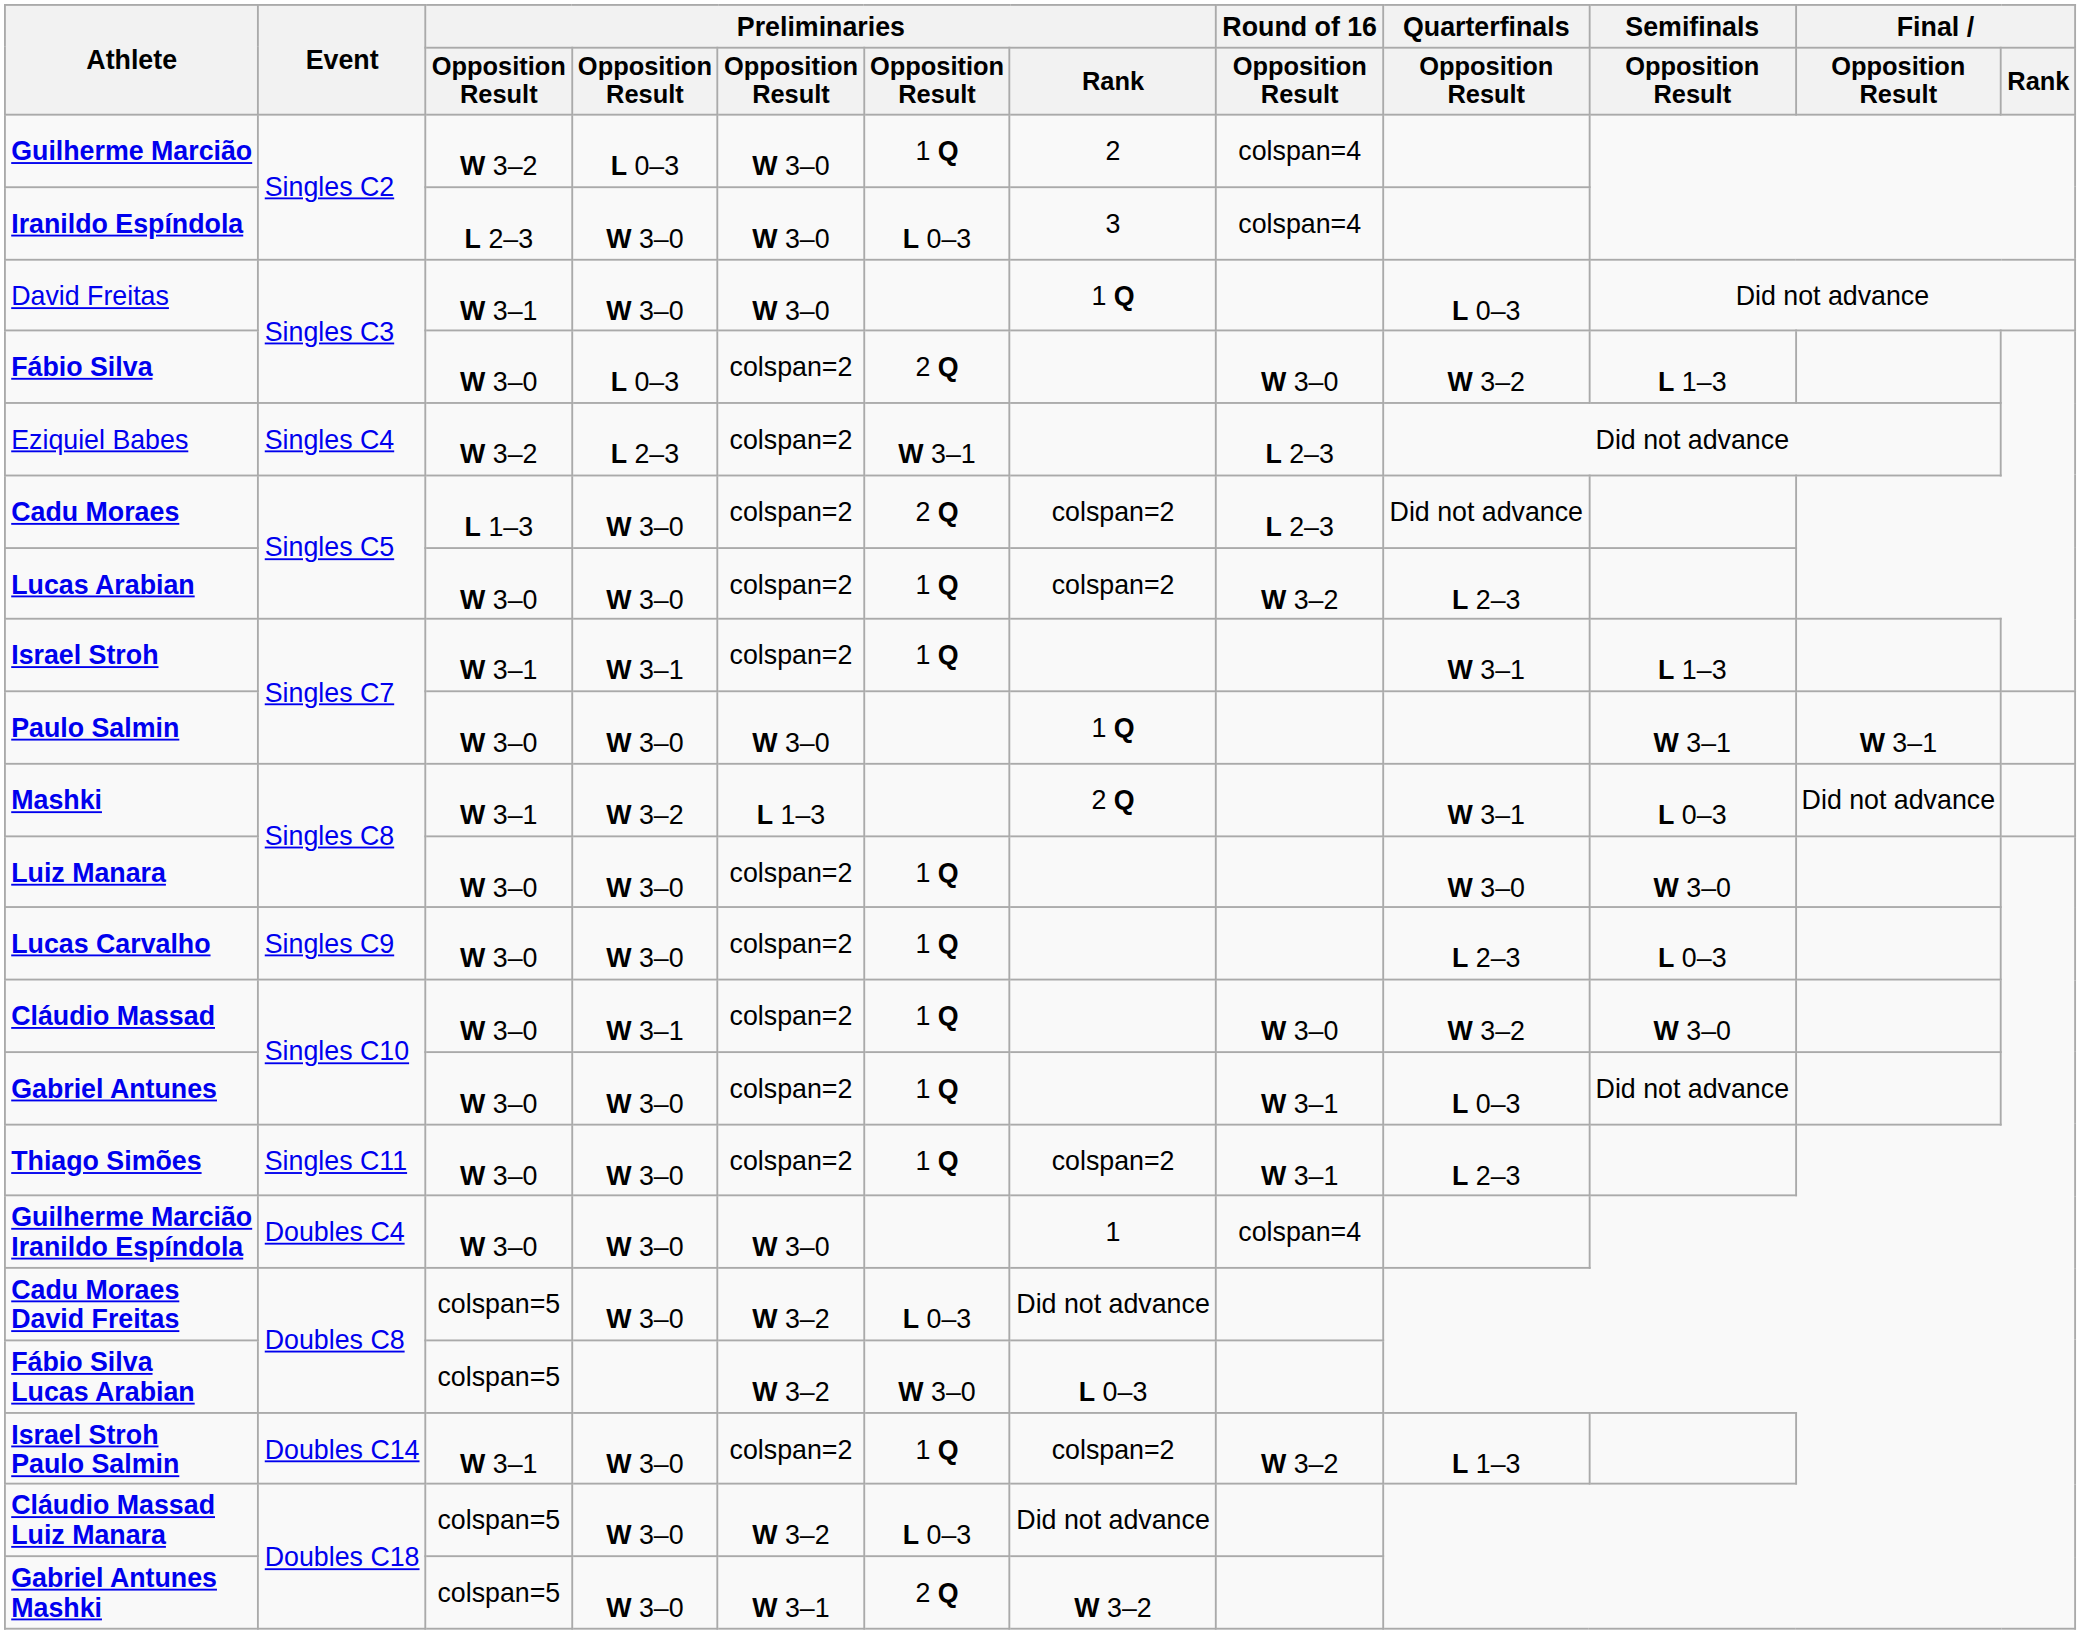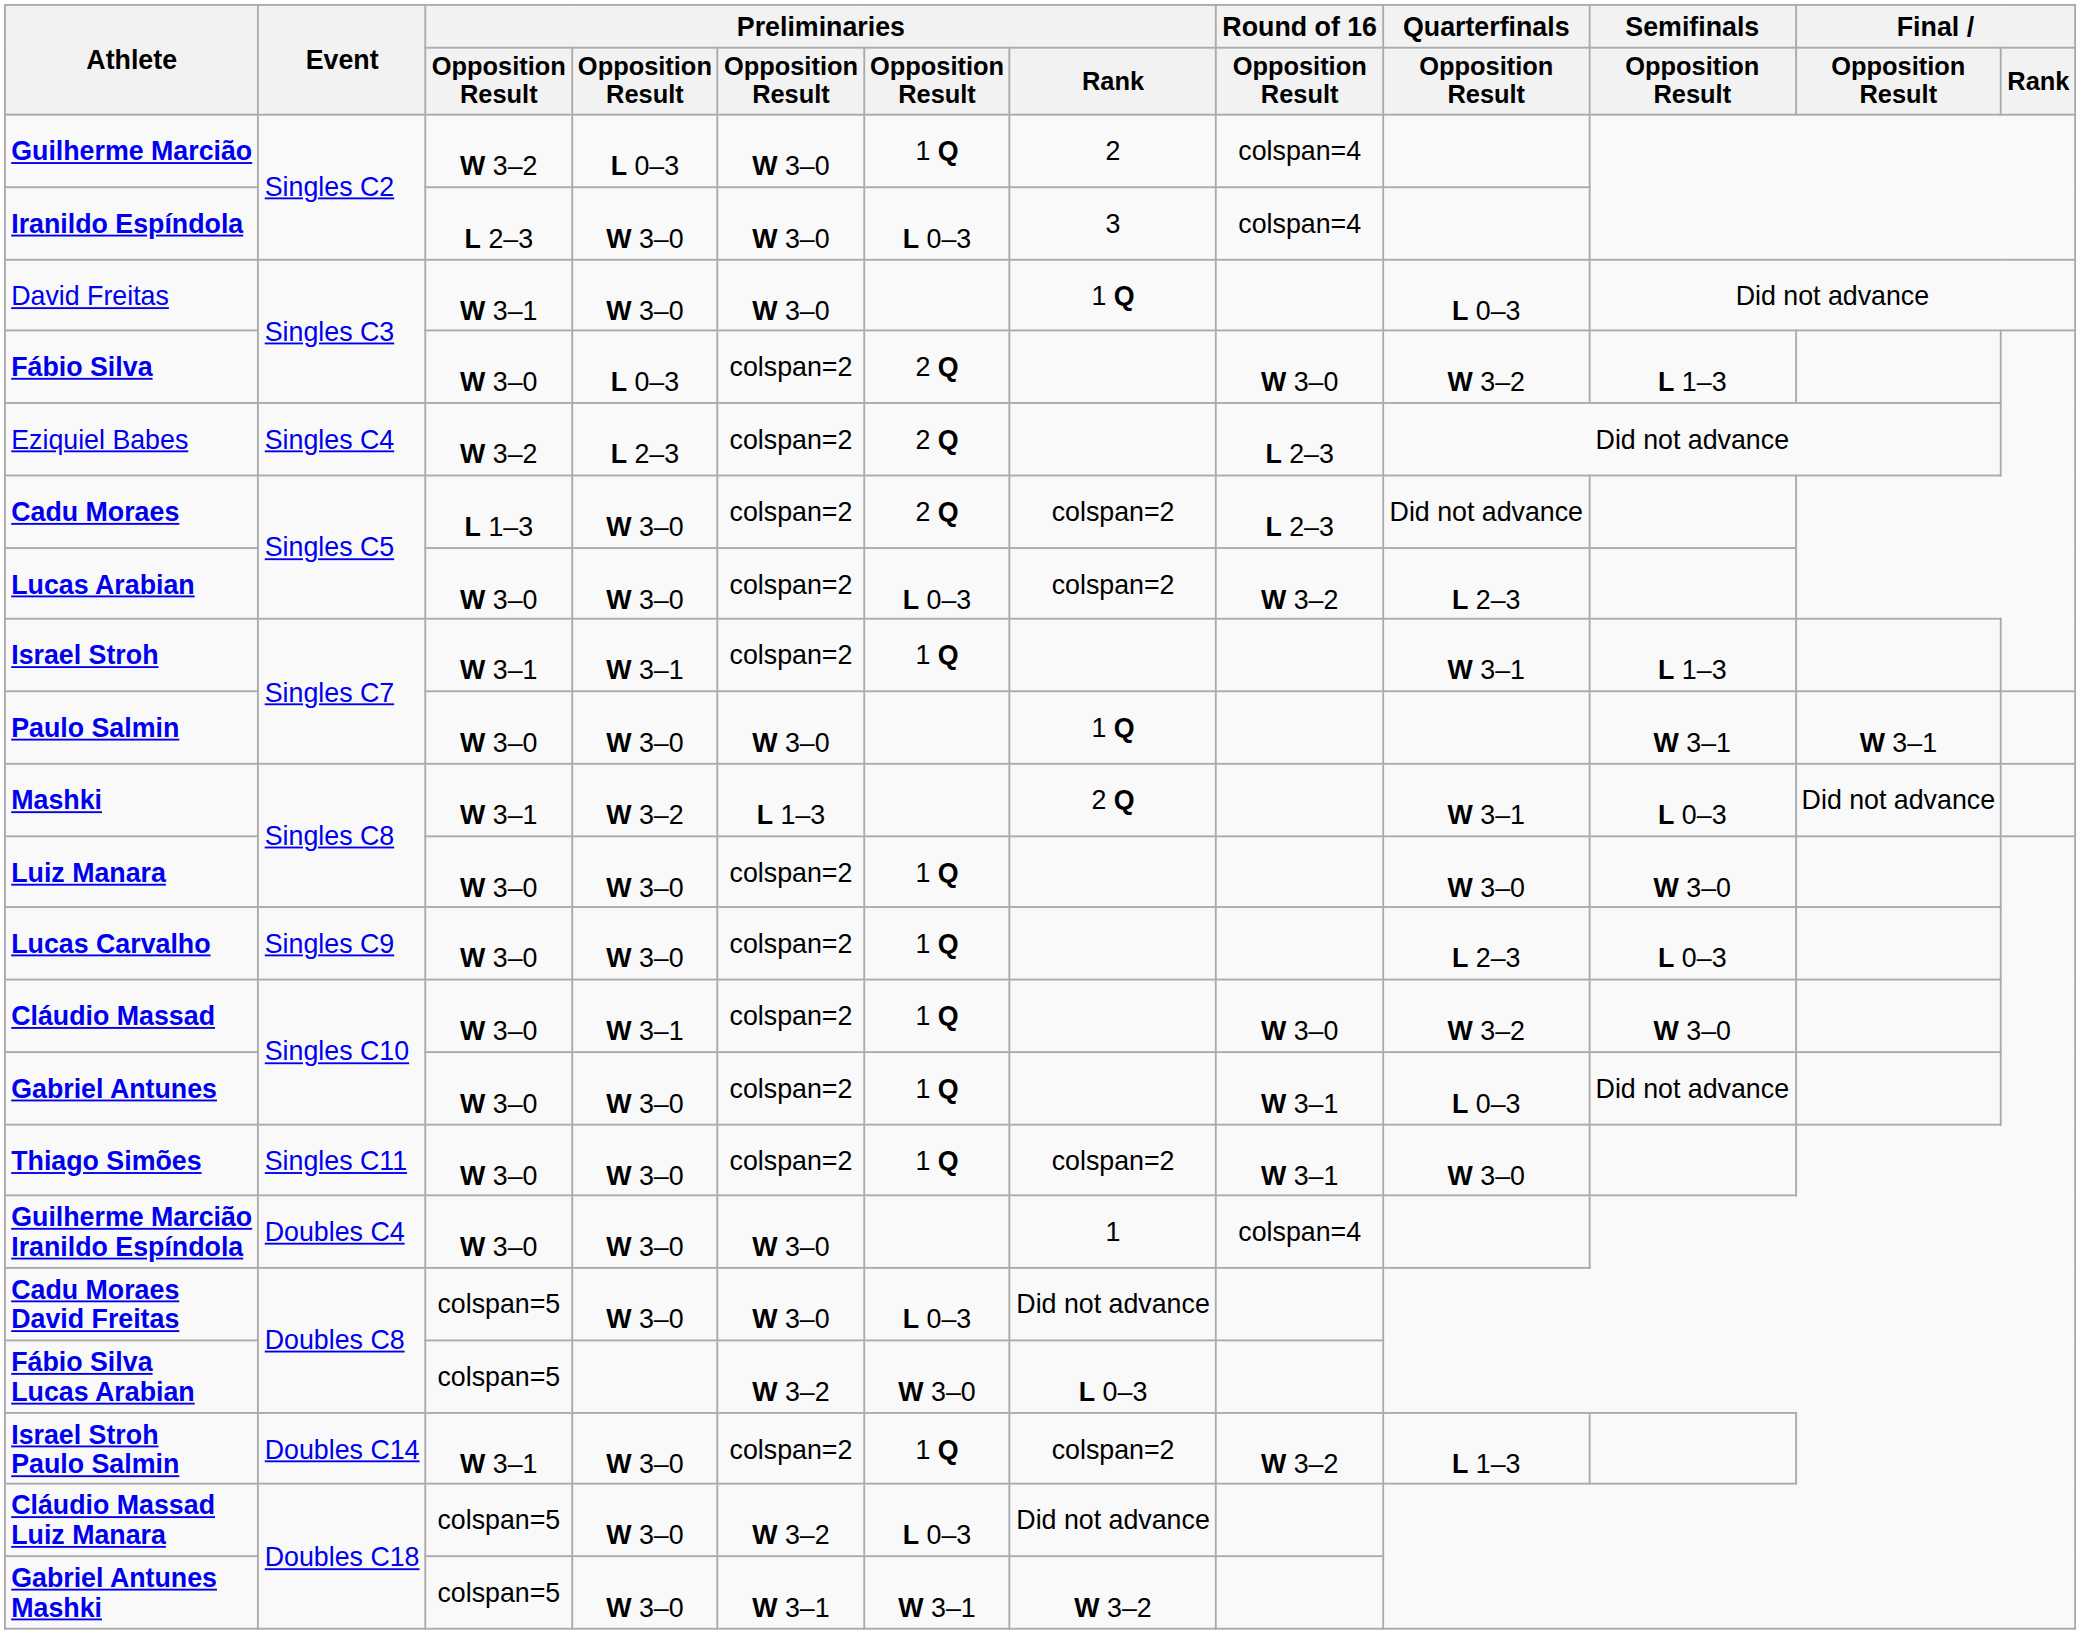(937, 455) W 3–1 -> (937, 440) 2 Q
(937, 584) 1 Q -> (937, 599) L 0–3
(1486, 1175) L 2–3 -> (1486, 1175) W 3–0
(791, 1320) W 3–2 -> (791, 1320) W 3–0
(937, 1593) 2 Q -> (937, 1608) W 3–1
